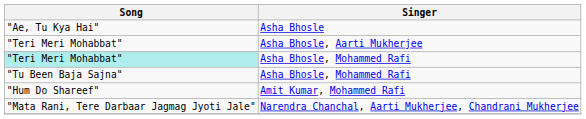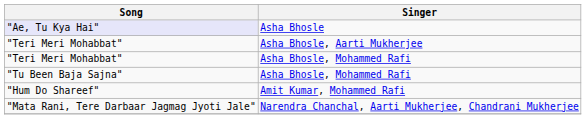(53, 28) no background -> (53, 28) lavender background
(65, 59) paleturquoise background -> (65, 59) no background
